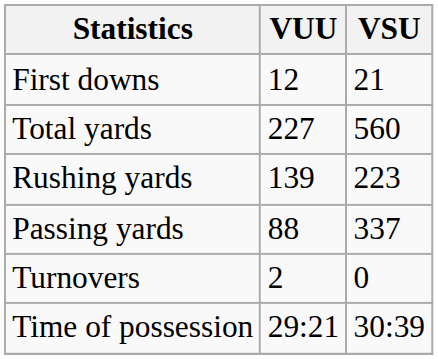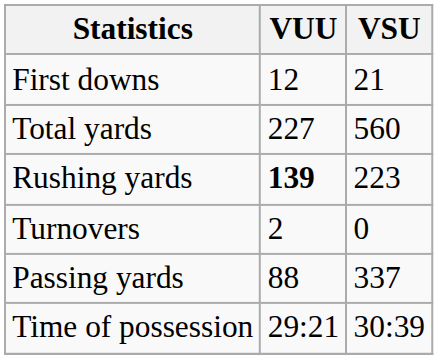(291, 178) normal -> (291, 178) bold
rows swapped: (98, 228) <-> (76, 278)
